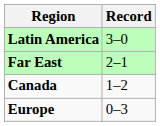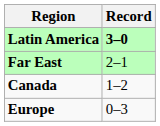(117, 39) normal -> (117, 39) bold
